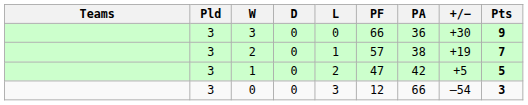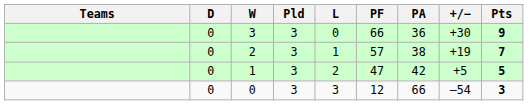columns swapped: (211, 14) <-> (294, 14)
